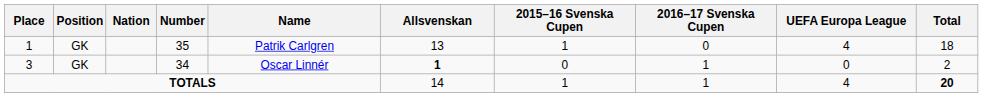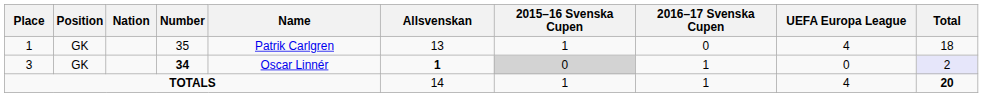(182, 65) normal -> (182, 65) bold
(565, 65) no background -> (565, 65) lightgrey background
(947, 65) no background -> (947, 65) lavender background
